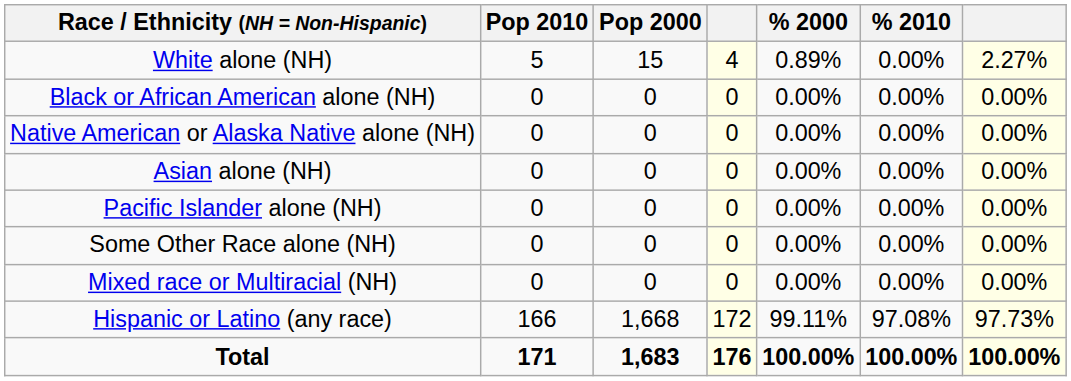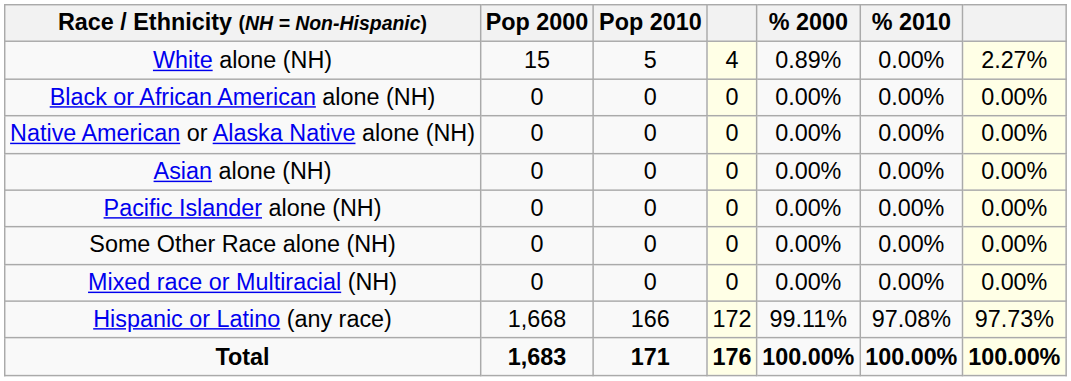columns swapped: (650, 23) <-> (537, 23)
